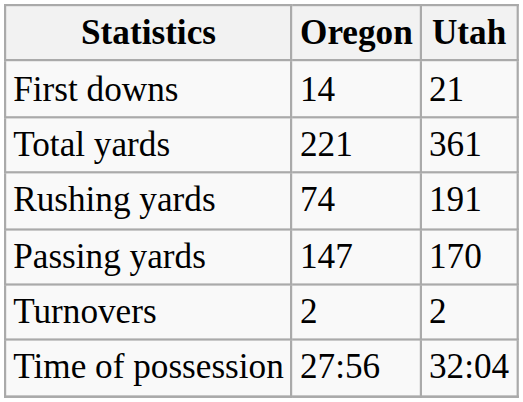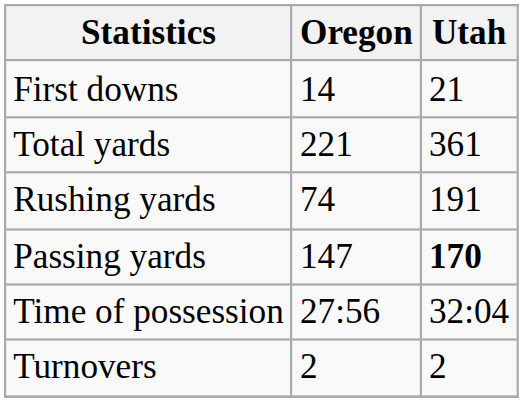(455, 255) normal -> (455, 255) bold
rows swapped: (85, 311) <-> (148, 367)
